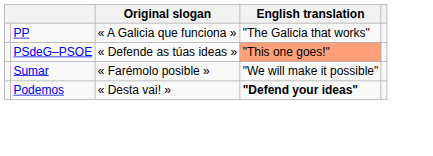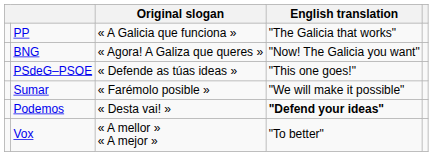+ row: (26, 52)
(286, 52) lightsalmon background -> (312, 71) no background
+ row: (23, 134)
